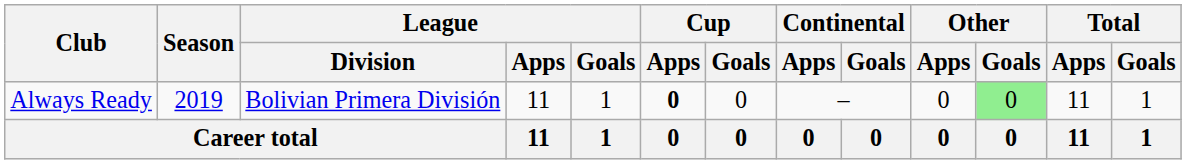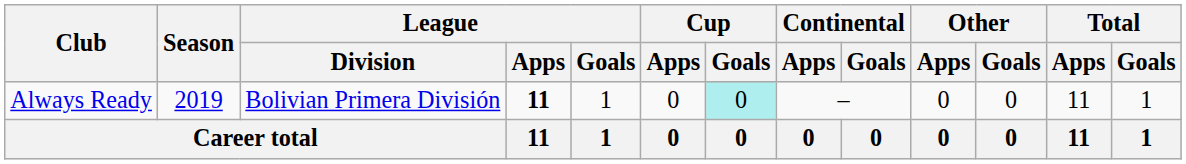(538, 100) normal -> (538, 100) bold
(673, 100) bold -> (673, 100) normal
(741, 100) no background -> (741, 100) paleturquoise background
(1011, 100) lightgreen background -> (1011, 100) no background
